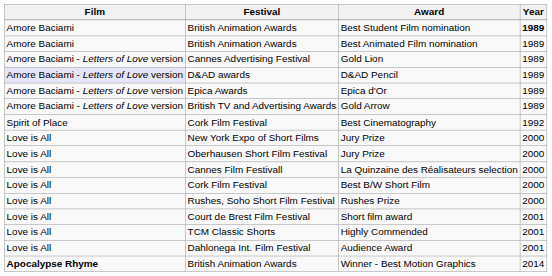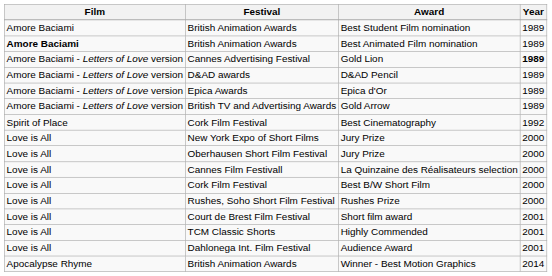(533, 28) bold -> (533, 28) normal
(40, 43) normal -> (43, 43) bold
(533, 59) normal -> (533, 59) bold
(95, 75) lavender background -> (95, 75) no background
(52, 264) bold -> (49, 264) normal
